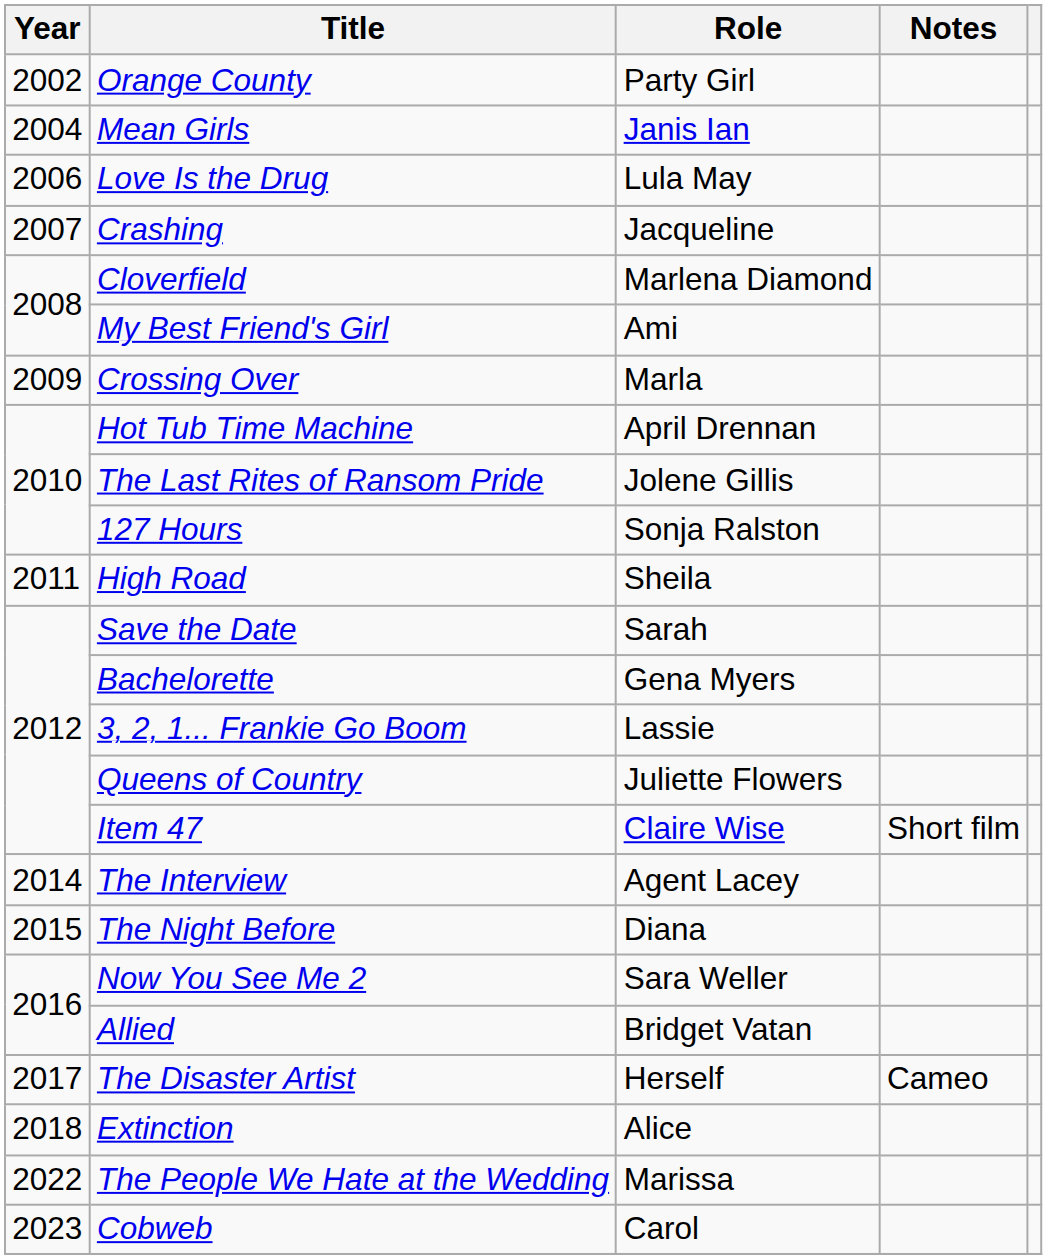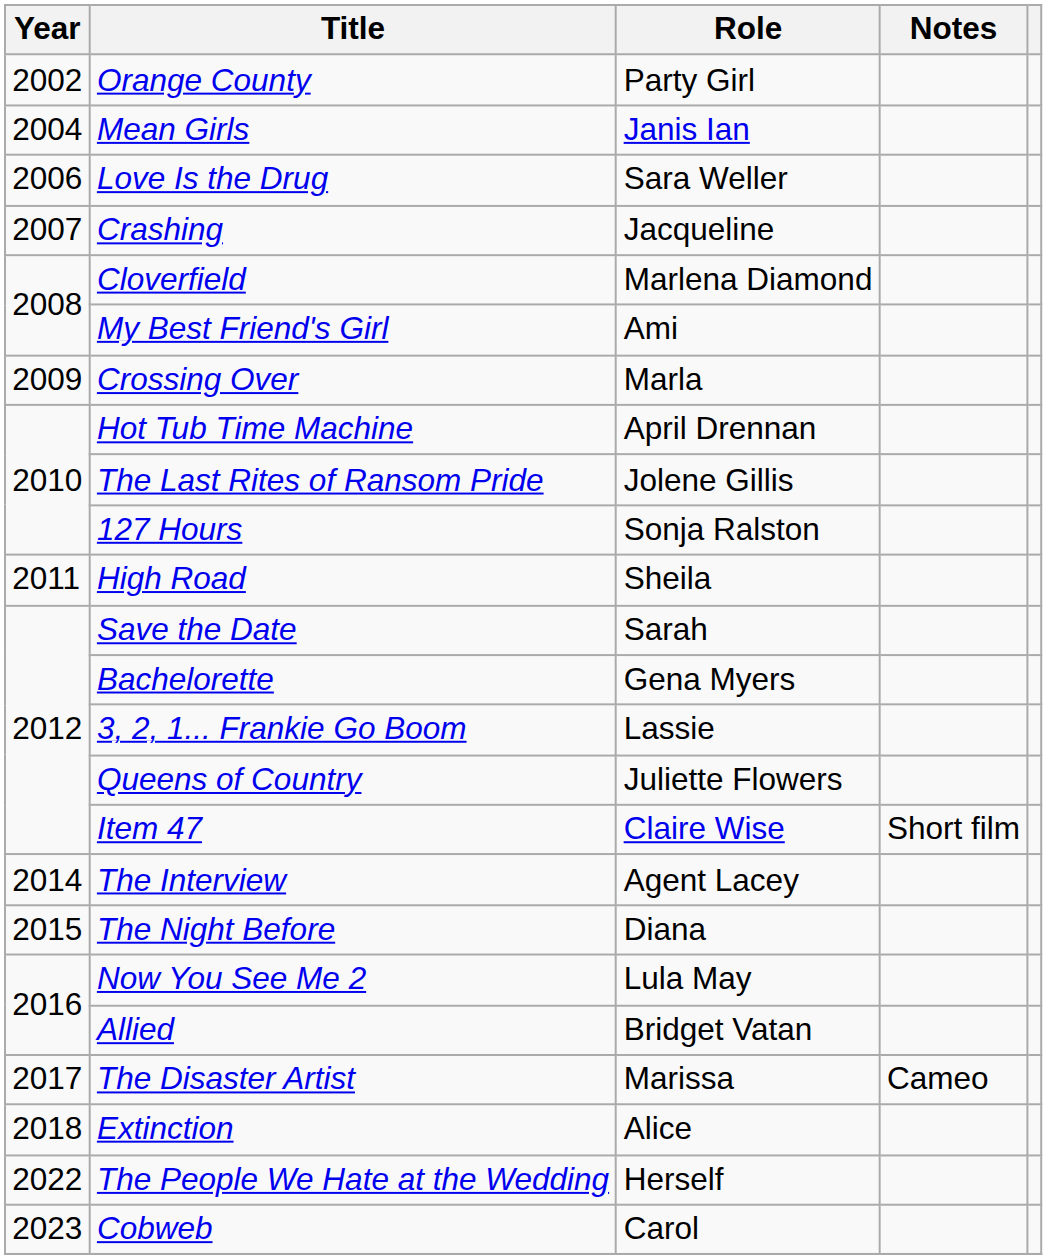(688, 179) Lula May -> (706, 179) Sara Weller
(706, 979) Sara Weller -> (688, 979) Lula May
(674, 1079) Herself -> (679, 1079) Marissa
(679, 1179) Marissa -> (674, 1179) Herself
